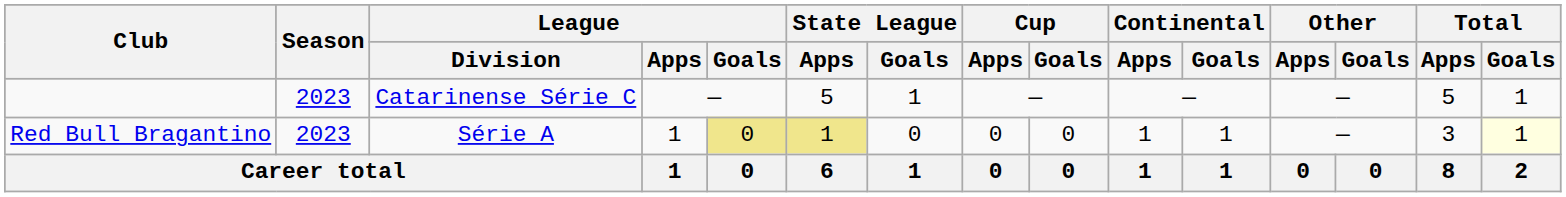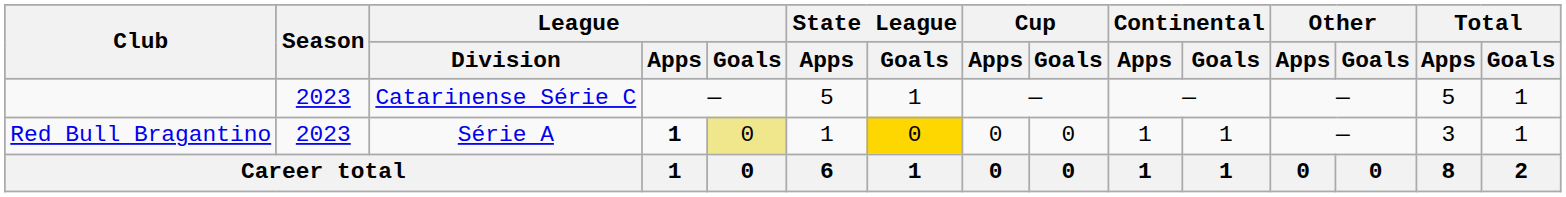(675, 135) normal -> (675, 135) bold
(827, 135) khaki background -> (827, 135) no background
(915, 135) no background -> (915, 135) gold background
(1521, 135) lightyellow background -> (1521, 135) no background
